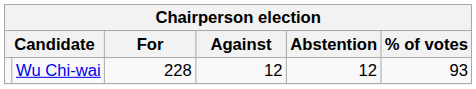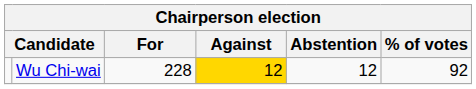(273, 70) no background -> (273, 70) gold background
(459, 70) 93 -> (459, 70) 92
